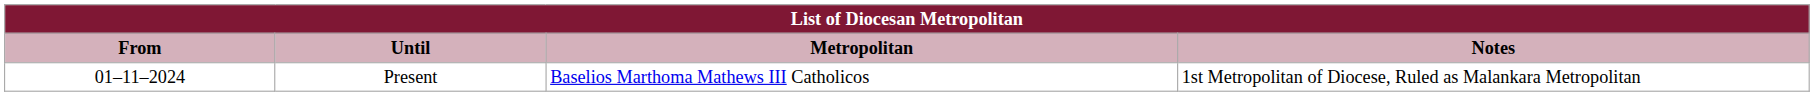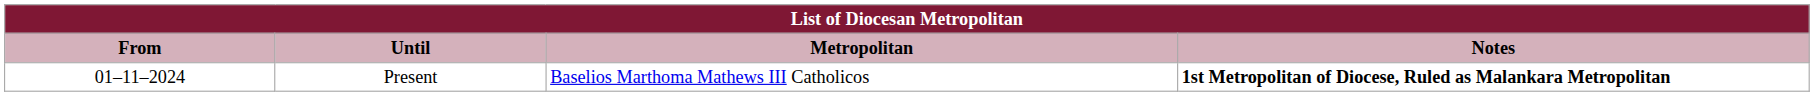(1411, 76) normal -> (1426, 76) bold
